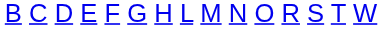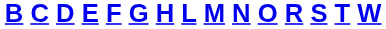(191, 13) normal -> (193, 13) bold
